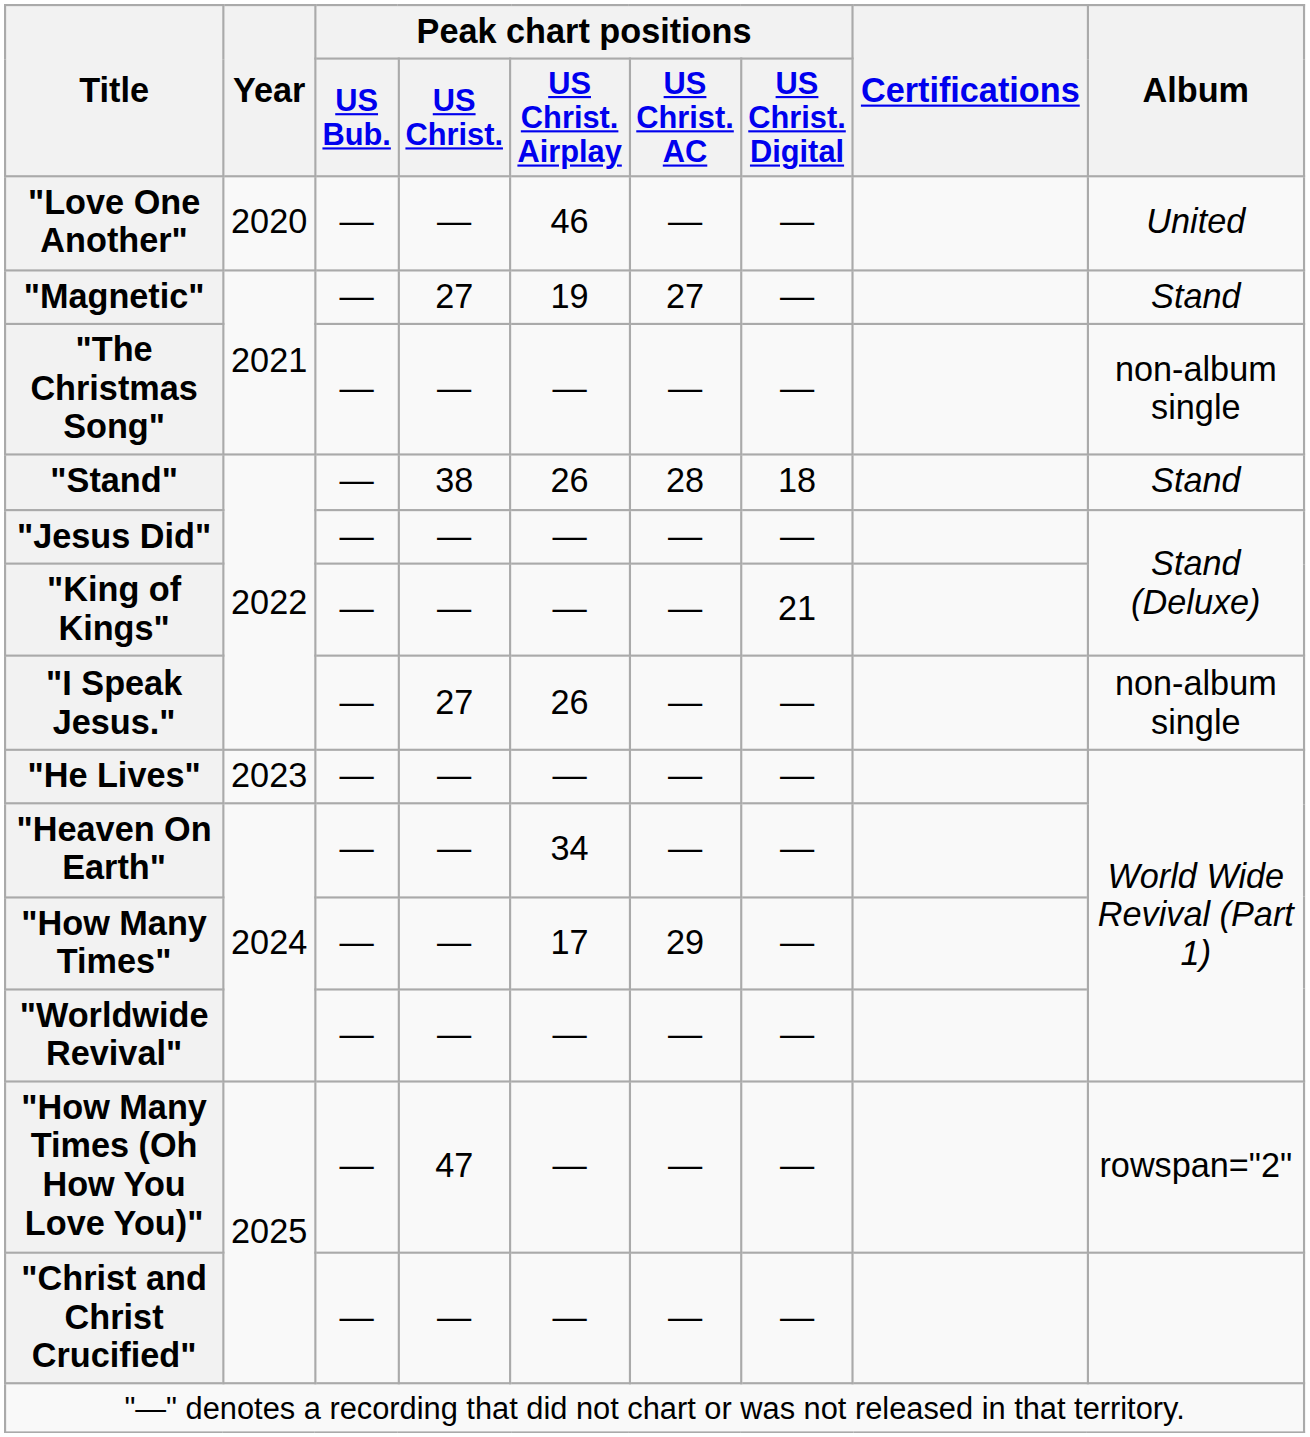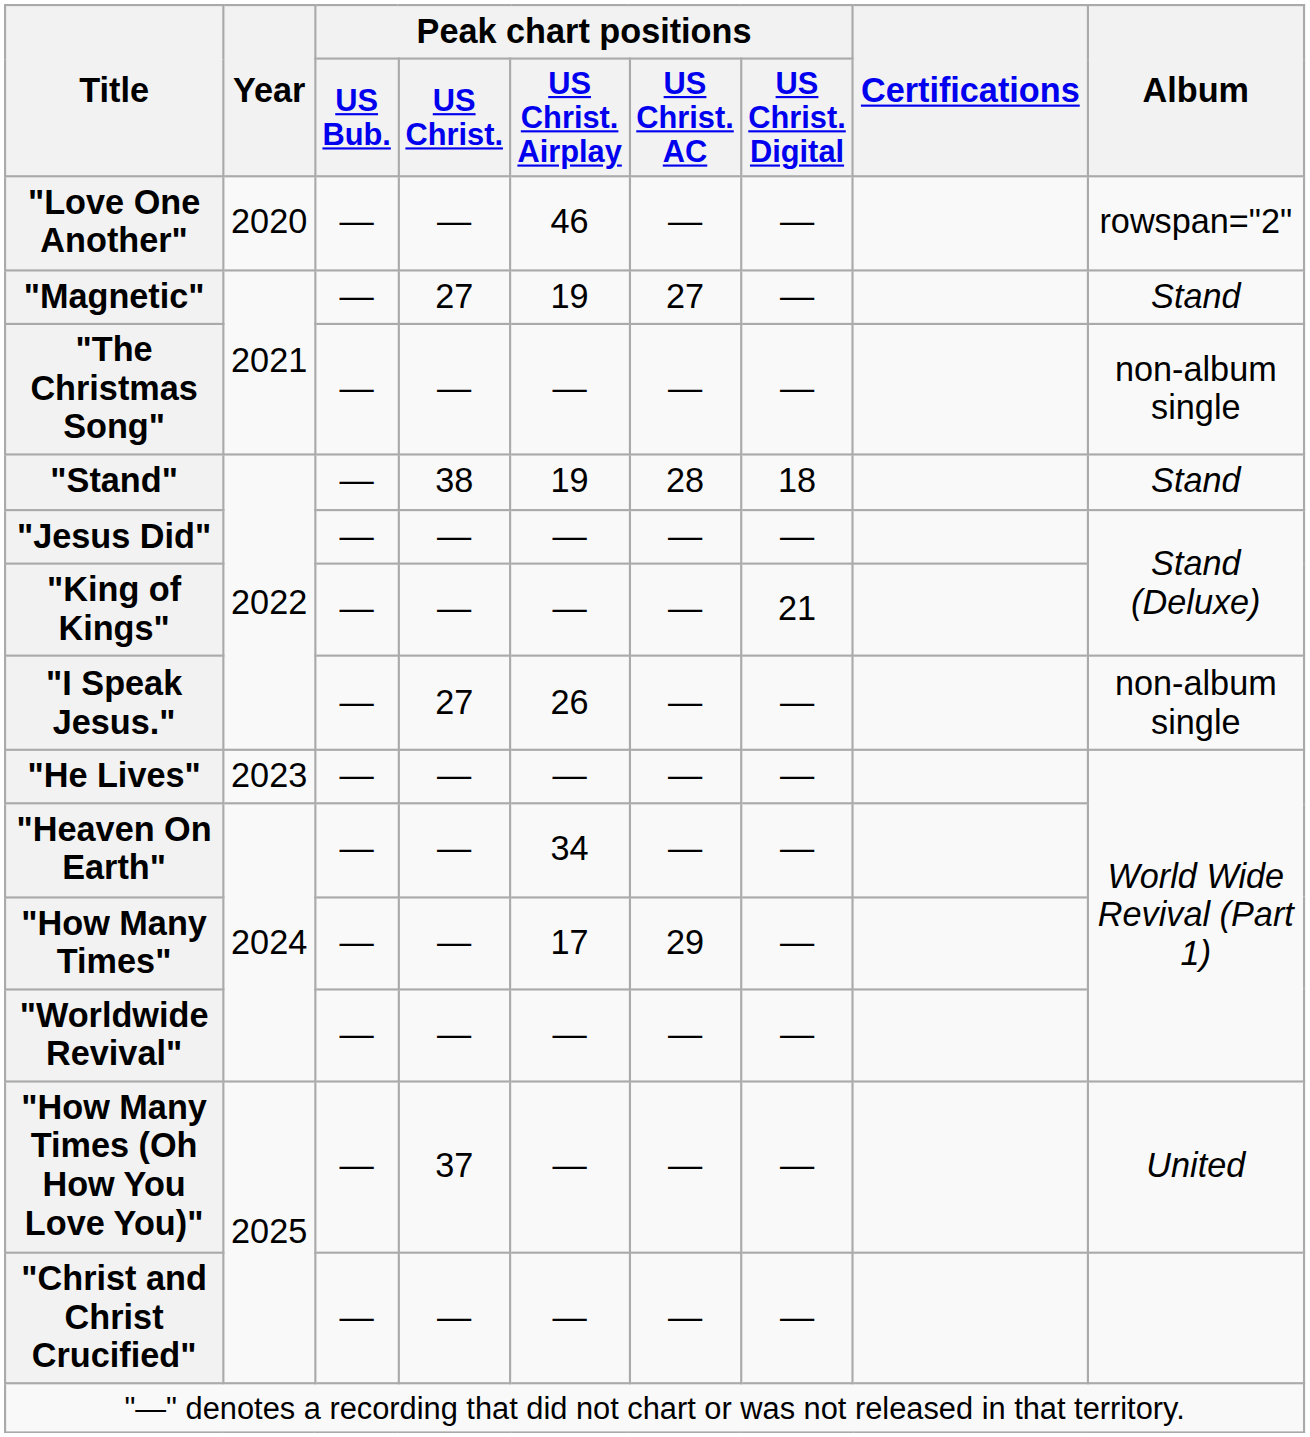(1196, 222) United -> (1196, 222) rowspan="2"
(570, 481) 26 -> (570, 481) 19
(454, 1166) 47 -> (454, 1166) 37
(1196, 1166) rowspan="2" -> (1196, 1166) United
